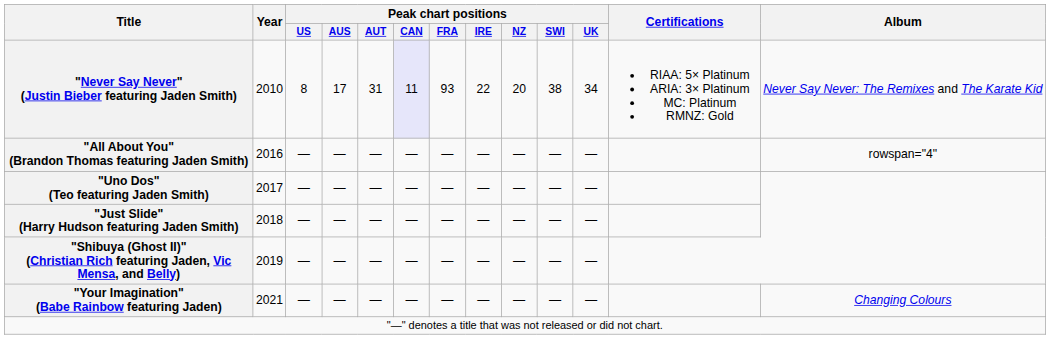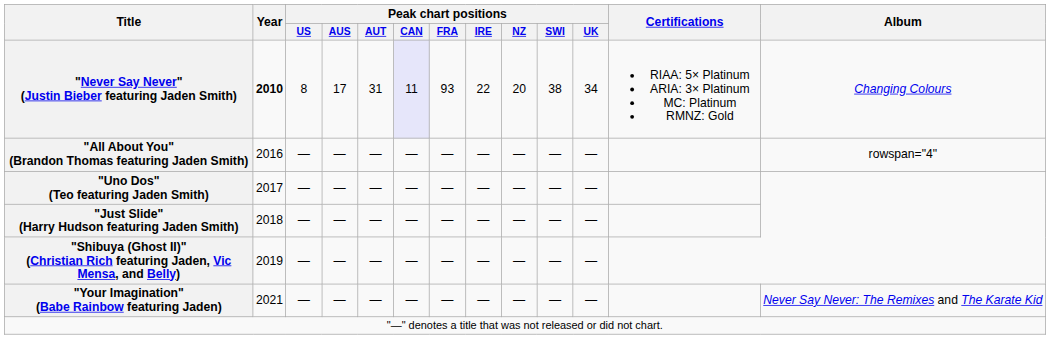(270, 89) normal -> (270, 89) bold
(903, 89) Never Say Never: The Remixes and The Karate Kid -> (903, 89) Changing Colours
(903, 300) Changing Colours -> (903, 300) Never Say Never: The Remixes and The Karate Kid
